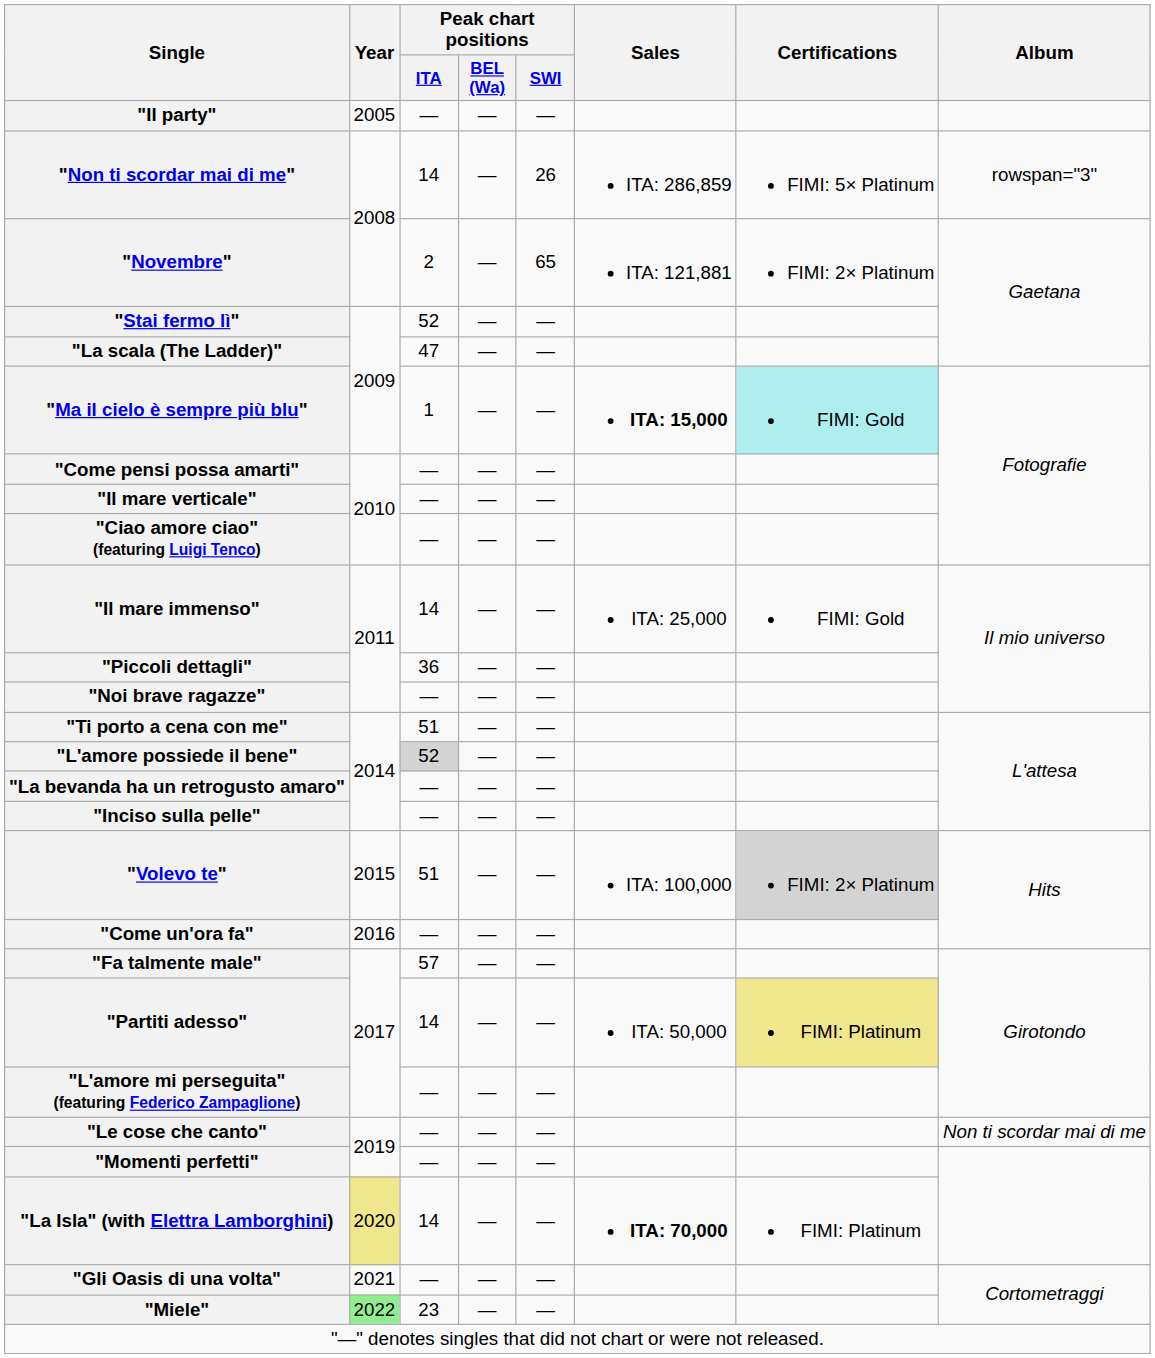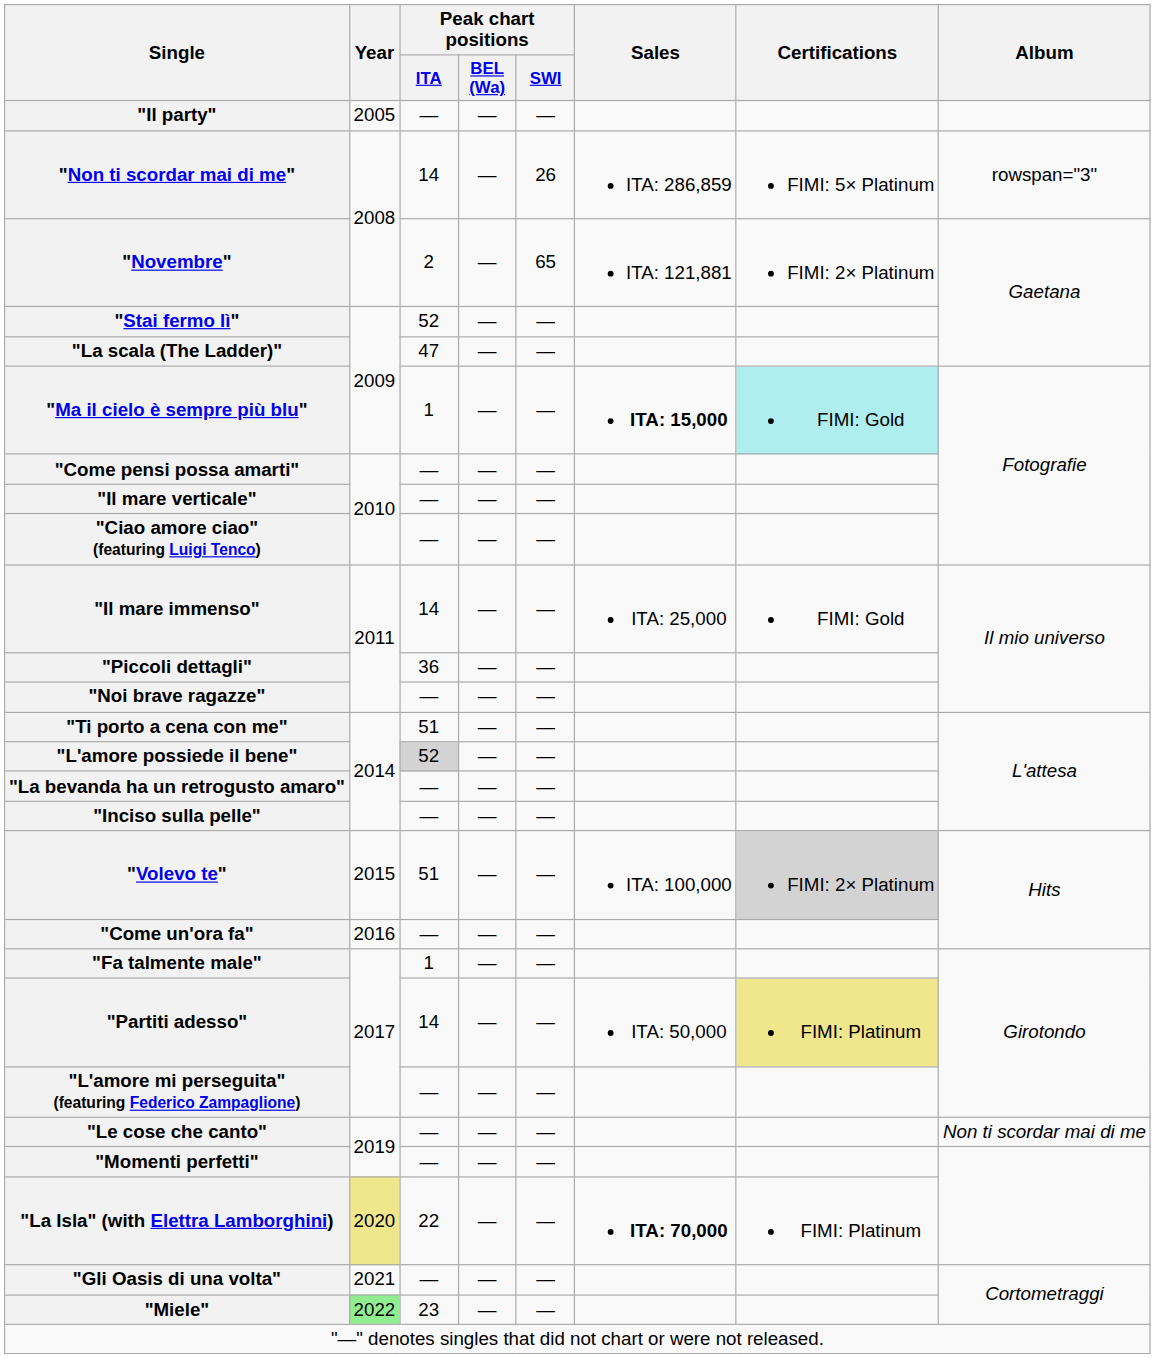(429, 963) 57 -> (429, 963) 1
(429, 1220) 14 -> (429, 1220) 22
